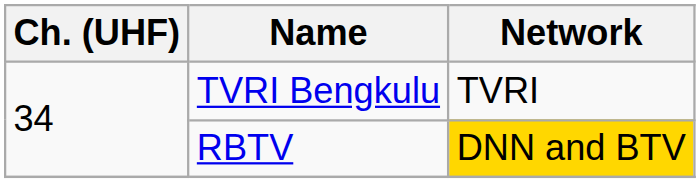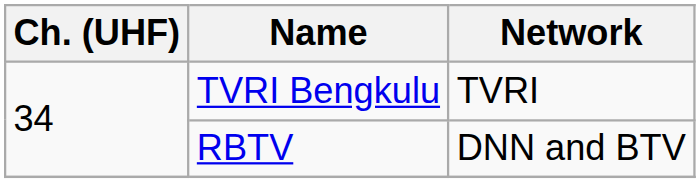(571, 147) gold background -> (571, 147) no background
